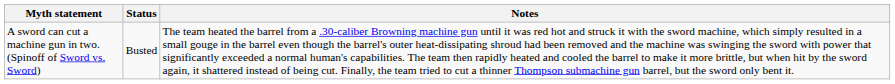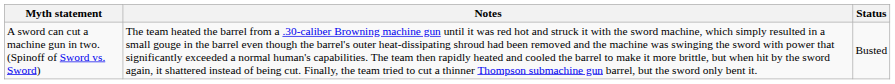columns swapped: (141, 13) <-> (525, 13)
